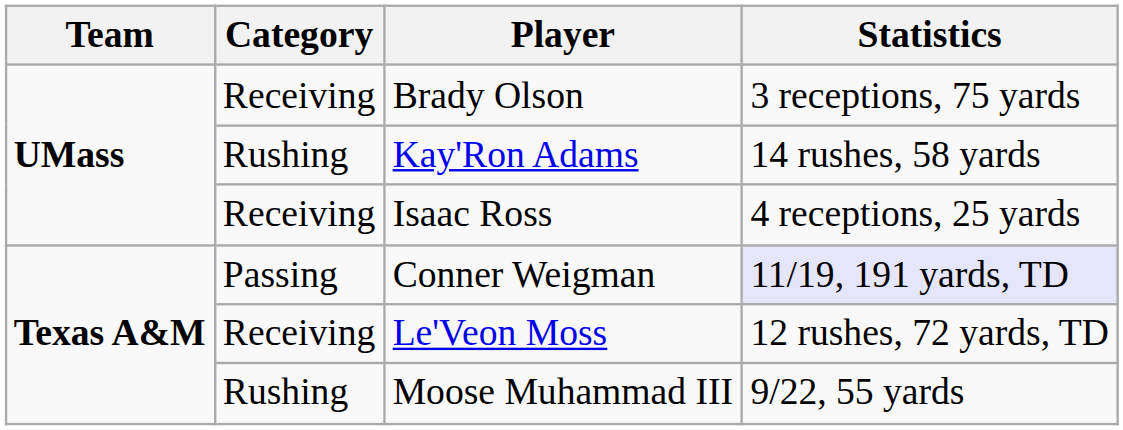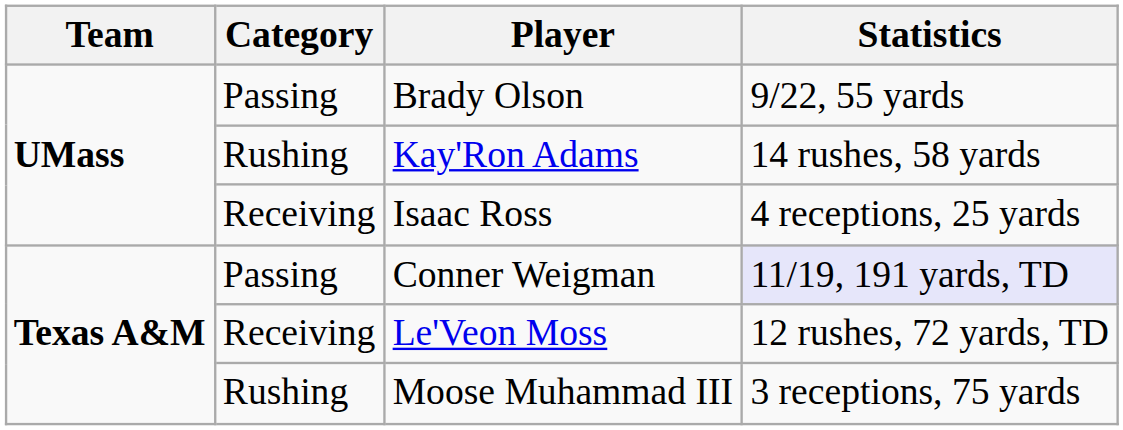(299, 94) Receiving -> (280, 94) Passing
(915, 94) 3 receptions, 75 yards -> (857, 94) 9/22, 55 yards
(857, 392) 9/22, 55 yards -> (915, 392) 3 receptions, 75 yards
